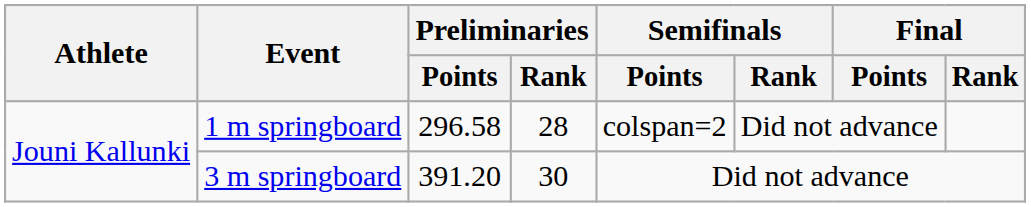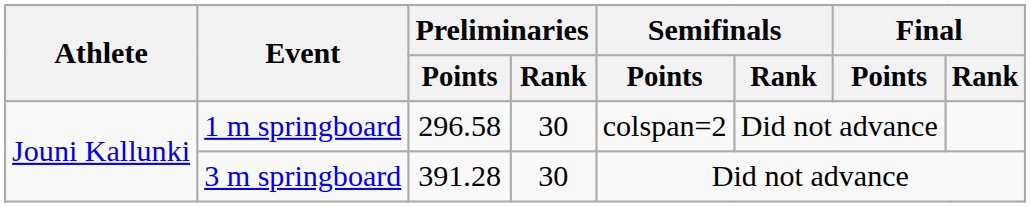(553, 126) 28 -> (553, 126) 30
(460, 175) 391.20 -> (460, 175) 391.28
